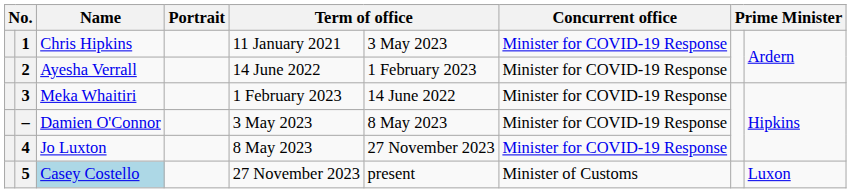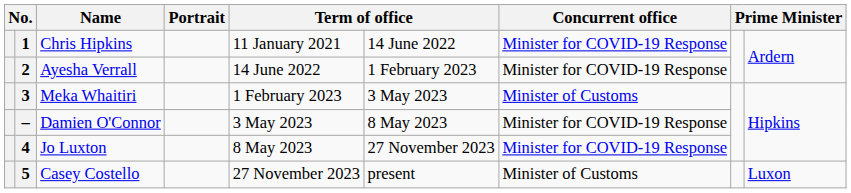(407, 43) 3 May 2023 -> (411, 43) 14 June 2022
(411, 95) 14 June 2022 -> (407, 95) 3 May 2023
(615, 95) Minister for COVID-19 Response -> (570, 95) Minister of Customs
(90, 174) lightblue background -> (90, 174) no background
